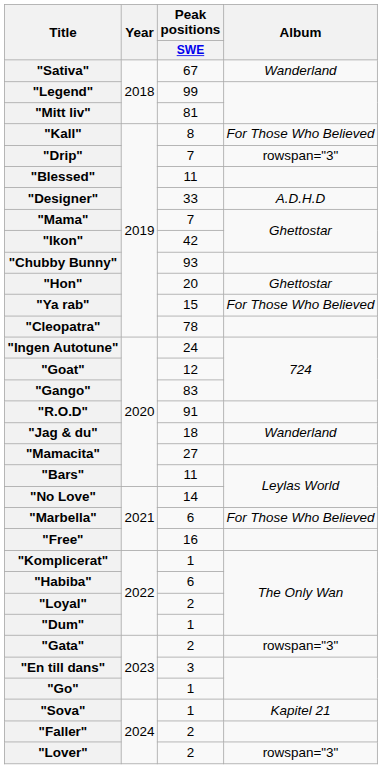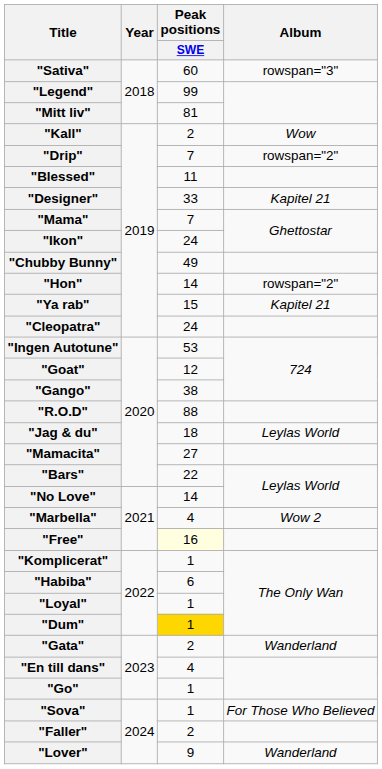(190, 70) 67 -> (190, 70) 60
(300, 70) Wanderland -> (300, 70) rowspan="3"
(190, 134) 8 -> (190, 134) 2
(300, 134) For Those Who Believed -> (300, 134) Wow
(300, 155) rowspan="3" -> (300, 155) rowspan="2"
(300, 198) A.D.H.D -> (300, 198) Kapitel 21
(190, 241) 42 -> (190, 241) 24
(190, 262) 93 -> (190, 262) 49
(190, 283) 20 -> (190, 283) 14
(300, 283) Ghettostar -> (300, 283) rowspan="2"
(300, 305) For Those Who Believed -> (300, 305) Kapitel 21
(190, 326) 78 -> (190, 326) 24
(190, 347) 24 -> (190, 347) 53
(190, 390) 83 -> (190, 390) 38
(190, 411) 91 -> (190, 411) 88
(300, 433) Wanderland -> (300, 433) Leylas World
(190, 475) 11 -> (190, 475) 22
(190, 518) 6 -> (190, 518) 4
(300, 518) For Those Who Believed -> (300, 518) Wow 2
(190, 539) no background -> (190, 539) lightyellow background
(190, 603) 2 -> (190, 603) 1
(190, 624) no background -> (190, 624) gold background
(300, 646) rowspan="3" -> (300, 646) Wanderland
(190, 667) 3 -> (190, 667) 4
(300, 710) Kapitel 21 -> (300, 710) For Those Who Believed
(190, 752) 2 -> (190, 752) 9
(300, 752) rowspan="3" -> (300, 752) Wanderland
